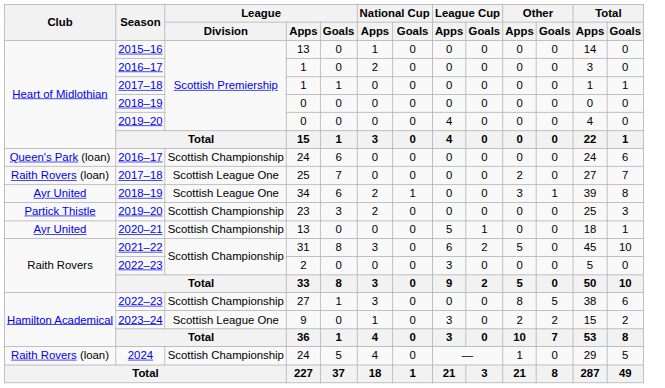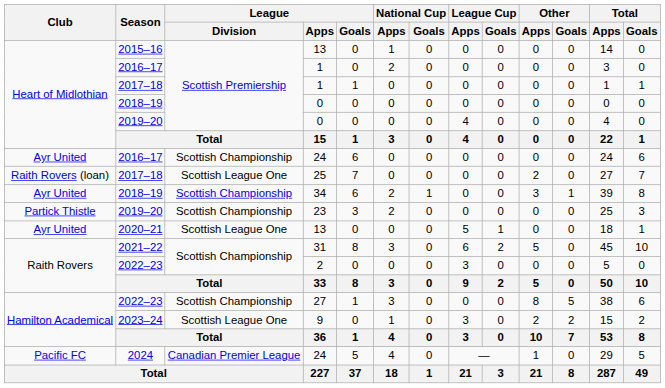(60, 157) Queen's Park (loan) -> (60, 157) Ayr United
(226, 193) Scottish League One -> (234, 193) Scottish Championship
(226, 229) Scottish Championship -> (234, 229) Scottish League One
(60, 355) Raith Rovers (loan) -> (60, 355) Pacific FC
(226, 355) Scottish Championship -> (234, 355) Canadian Premier League
